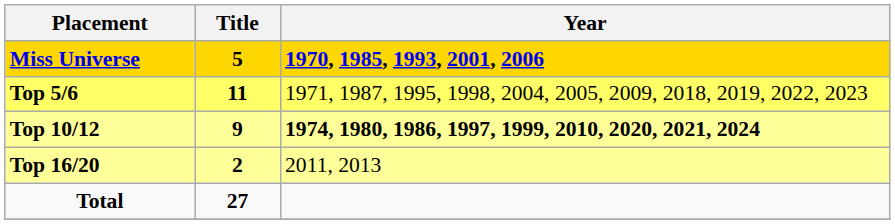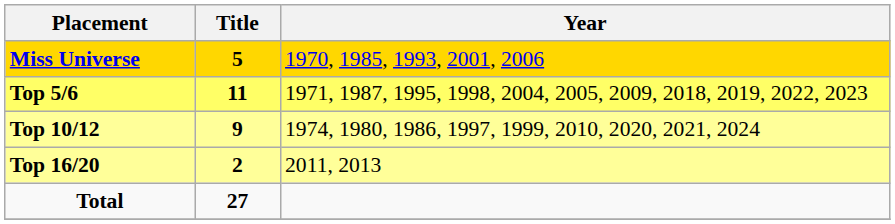(415, 58) bold -> (415, 58) normal
(523, 129) bold -> (523, 129) normal
